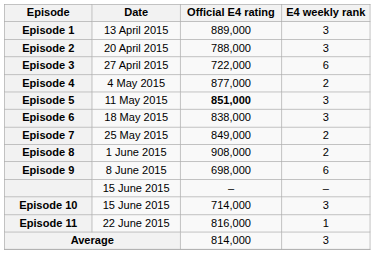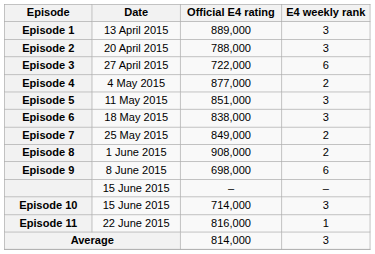(231, 100) bold -> (231, 100) normal
